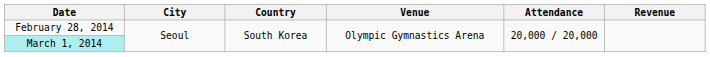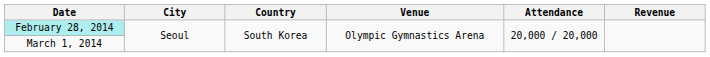(64, 28) no background -> (64, 28) paleturquoise background
(64, 44) paleturquoise background -> (64, 44) no background
